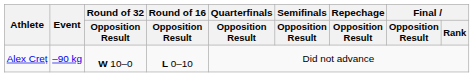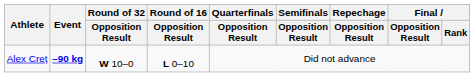(67, 59) normal -> (68, 59) bold
